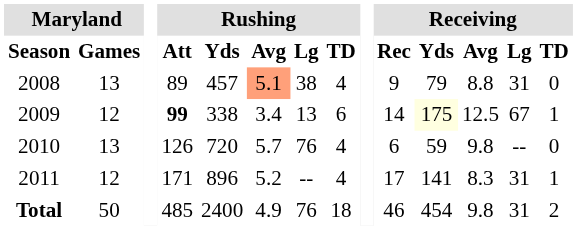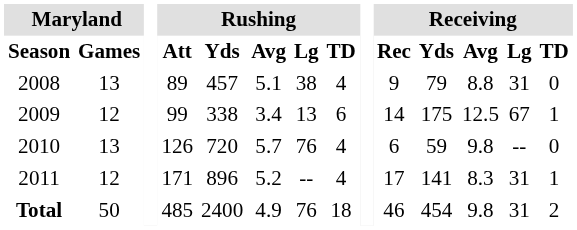(269, 83) lightsalmon background -> (269, 83) no background
(177, 114) bold -> (177, 114) normal
(436, 114) lightyellow background -> (436, 114) no background
